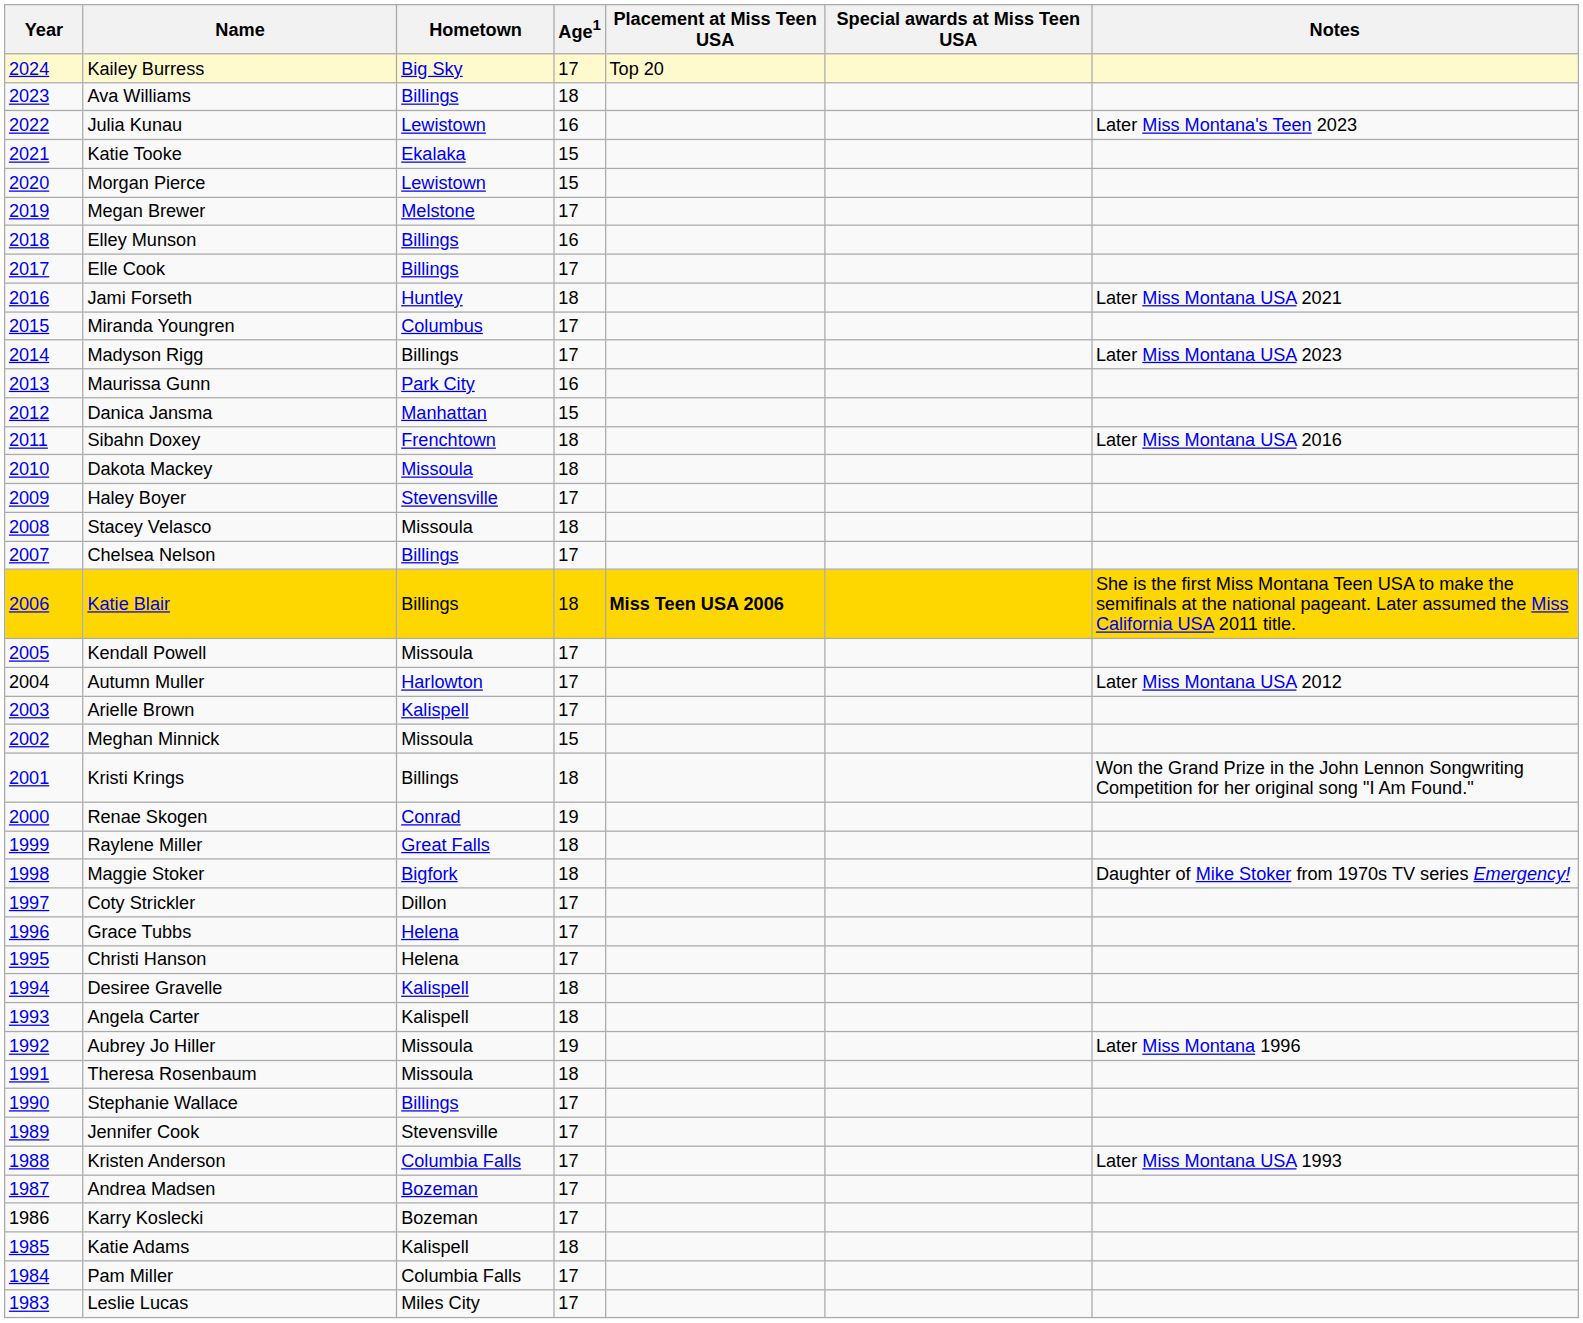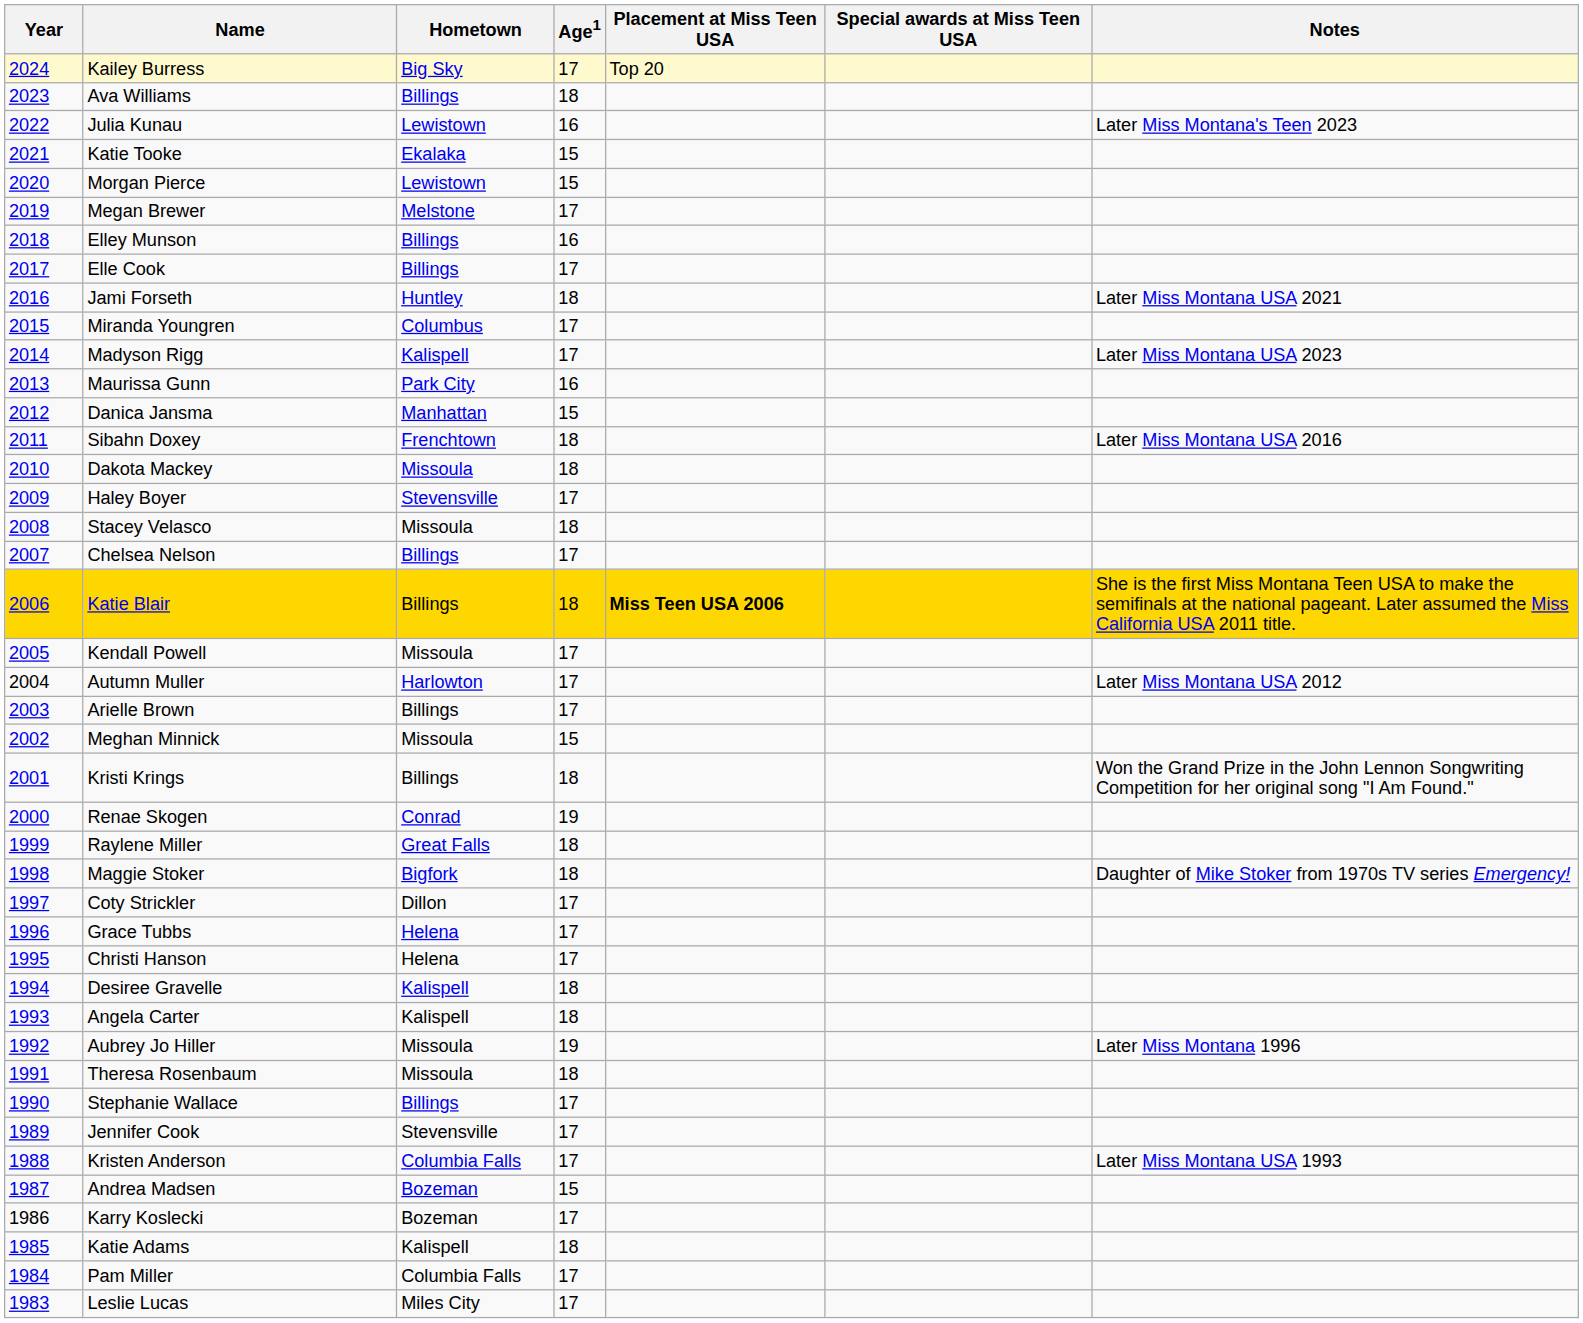(430, 355) Billings -> (435, 355) Kalispell
(435, 710) Kalispell -> (430, 710) Billings
(568, 1189) 17 -> (568, 1189) 15
